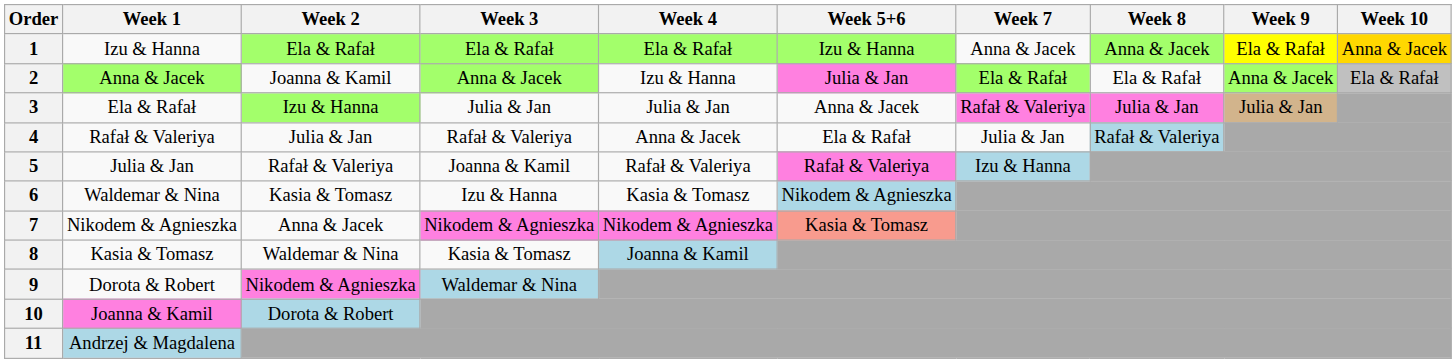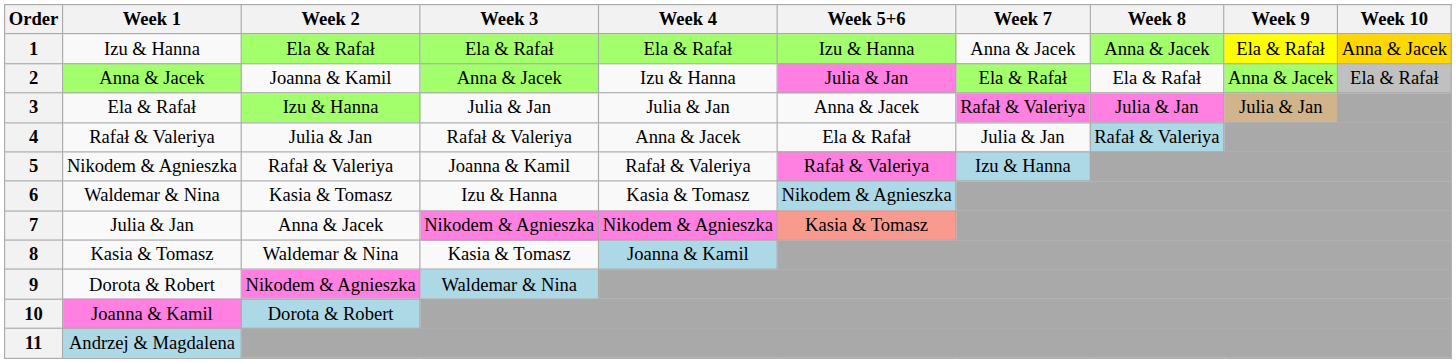(152, 166) Julia & Jan -> (152, 166) Nikodem & Agnieszka
(152, 225) Nikodem & Agnieszka -> (152, 225) Julia & Jan
